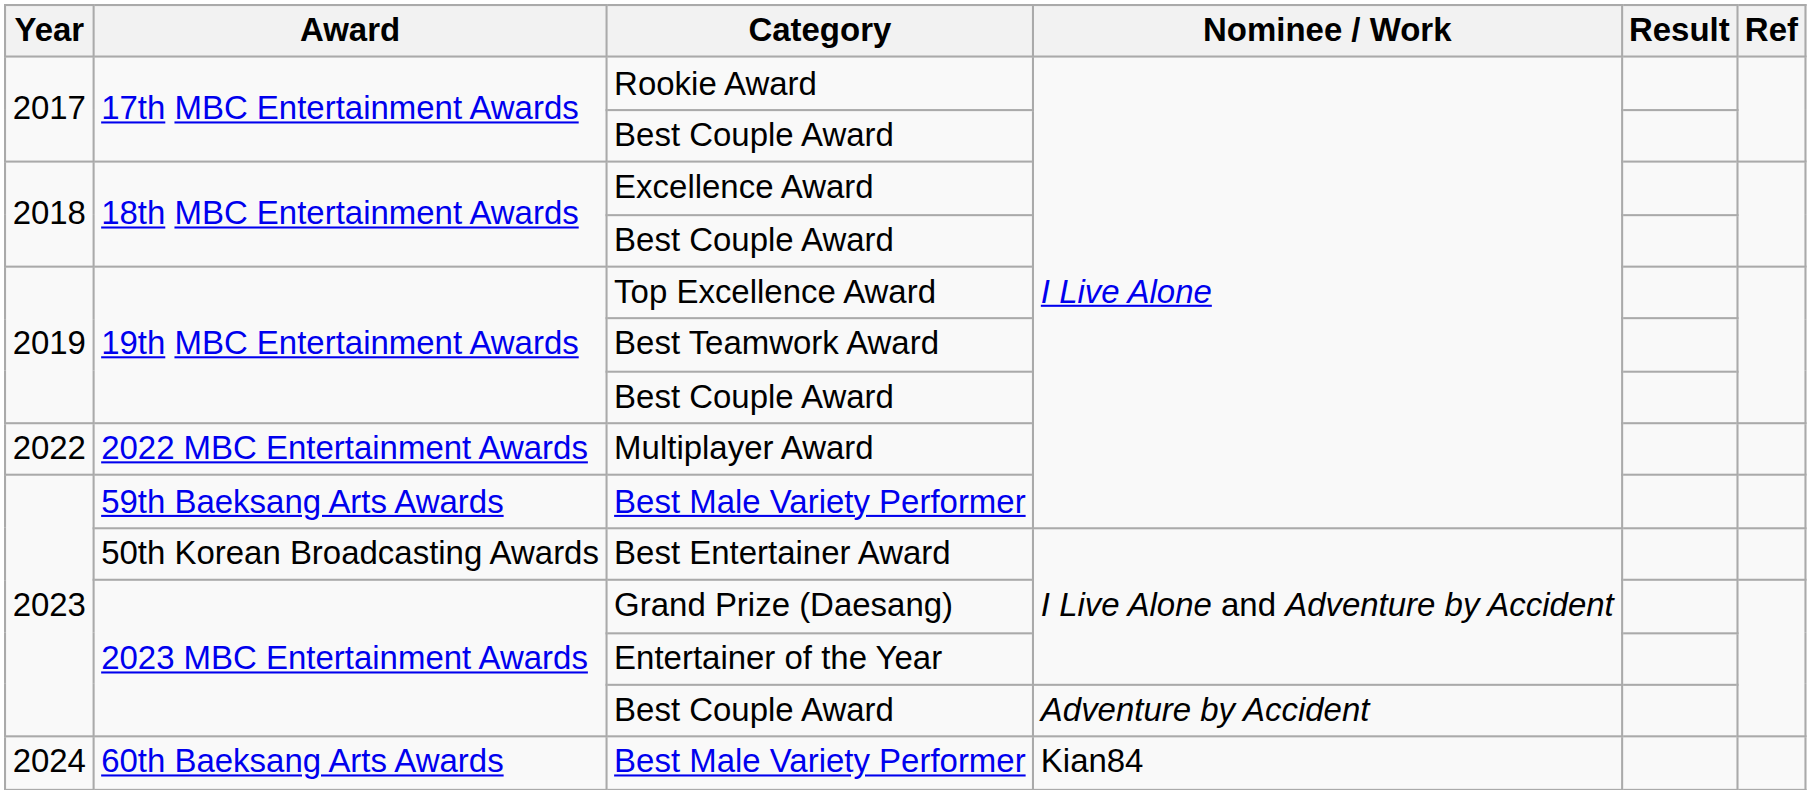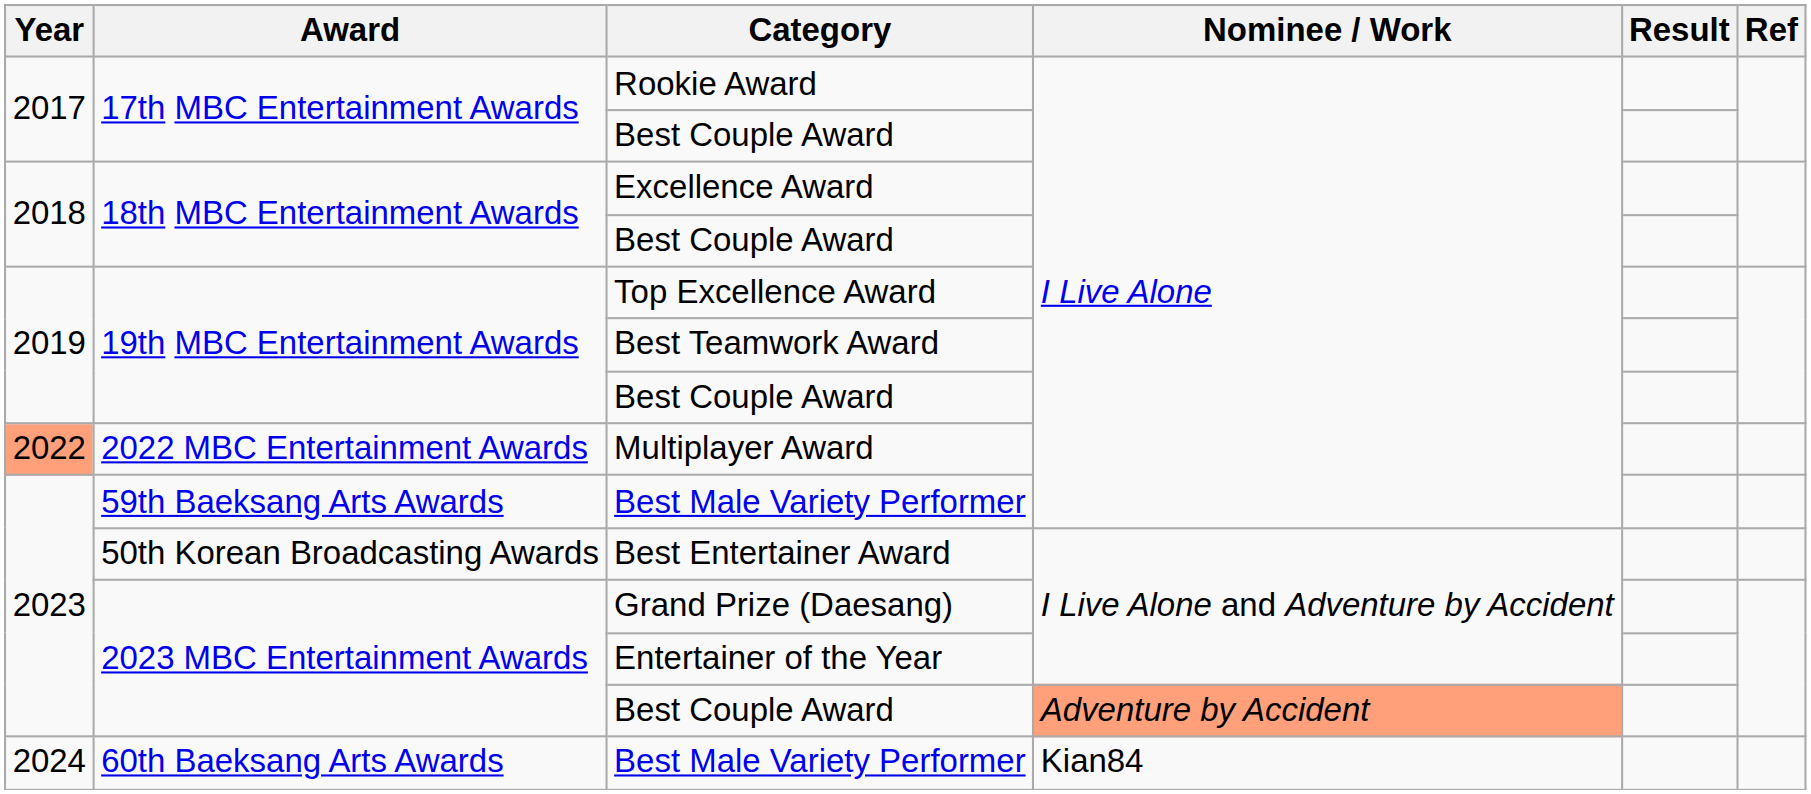(49, 448) no background -> (49, 448) lightsalmon background
(1205, 710) no background -> (1205, 710) lightsalmon background
